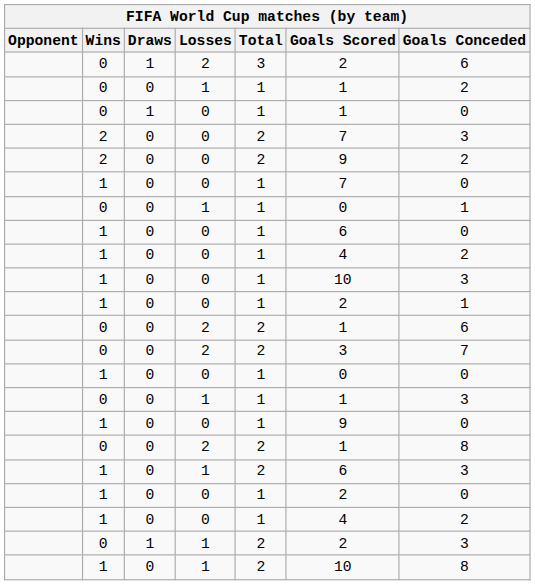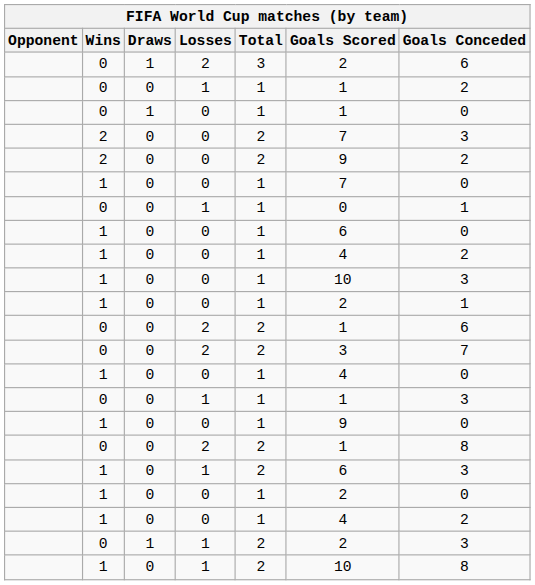(343, 376) 0 -> (343, 376) 4
